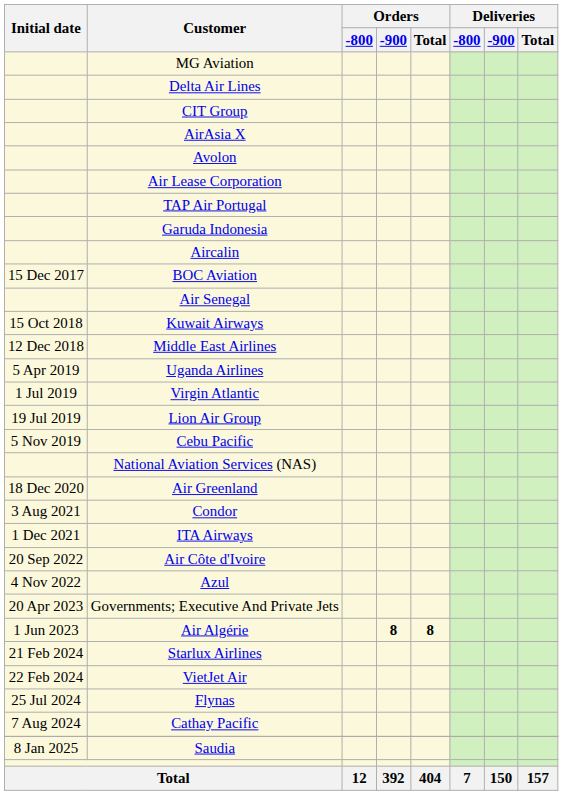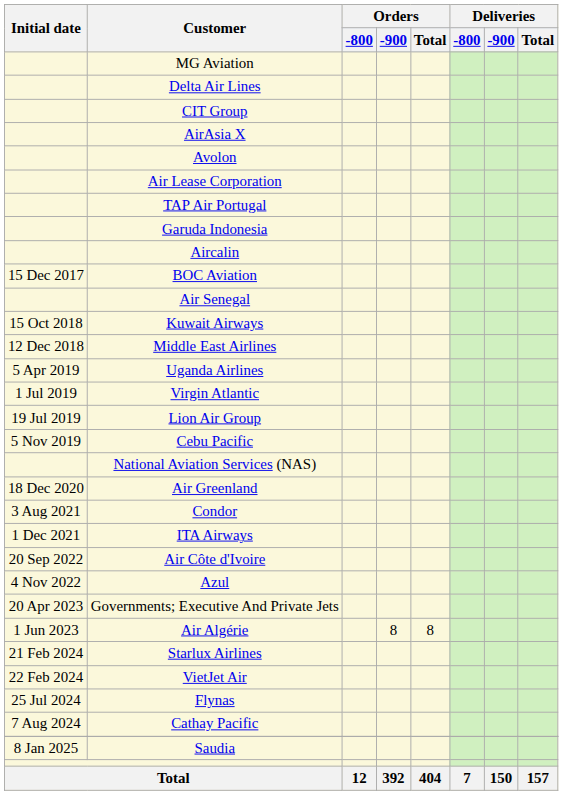(393, 629) bold -> (393, 629) normal
(430, 629) bold -> (430, 629) normal
